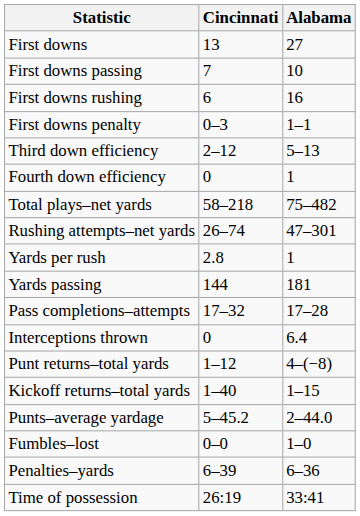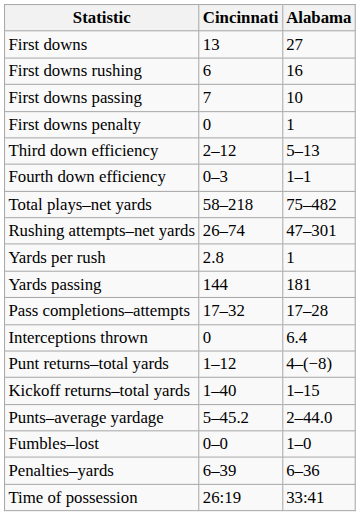rows swapped: (75, 97) <-> (75, 71)
(215, 124) 0–3 -> (207, 124) 0
(299, 124) 1–1 -> (290, 124) 1
(207, 177) 0 -> (215, 177) 0–3
(290, 177) 1 -> (299, 177) 1–1
